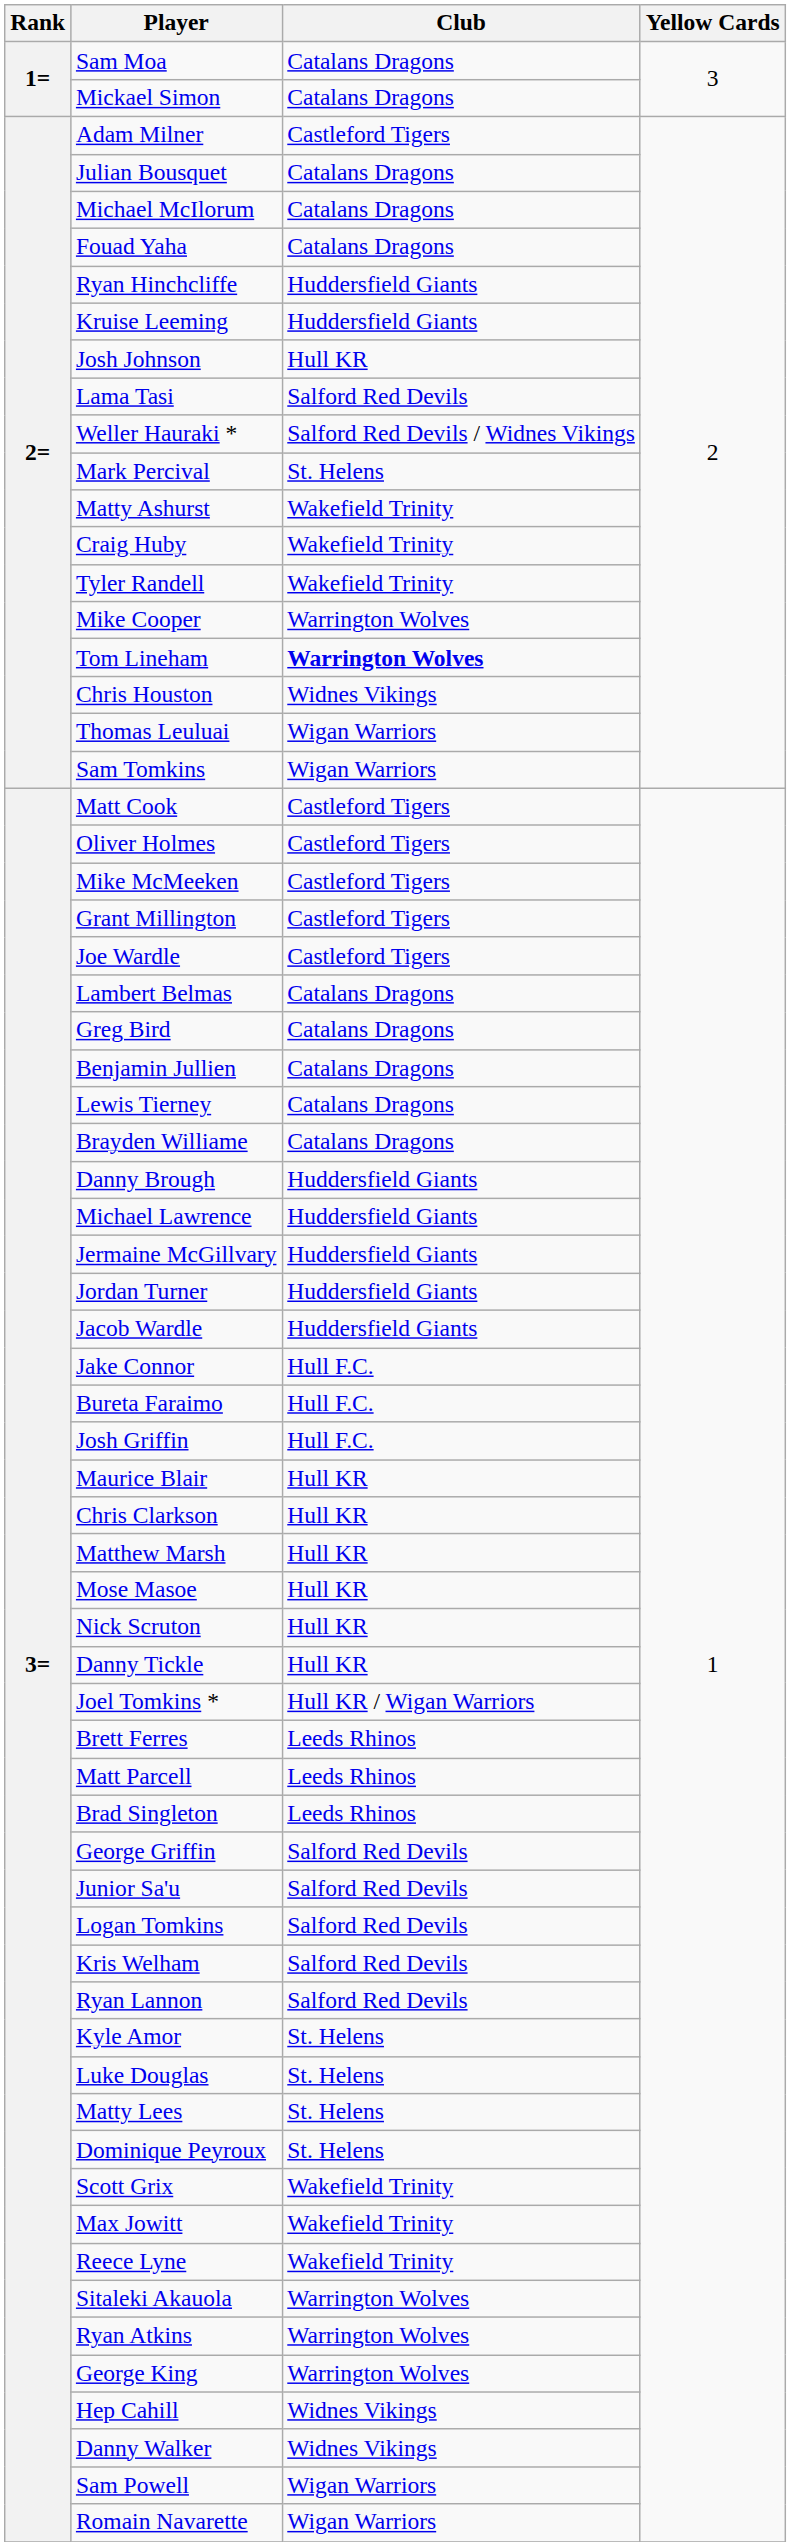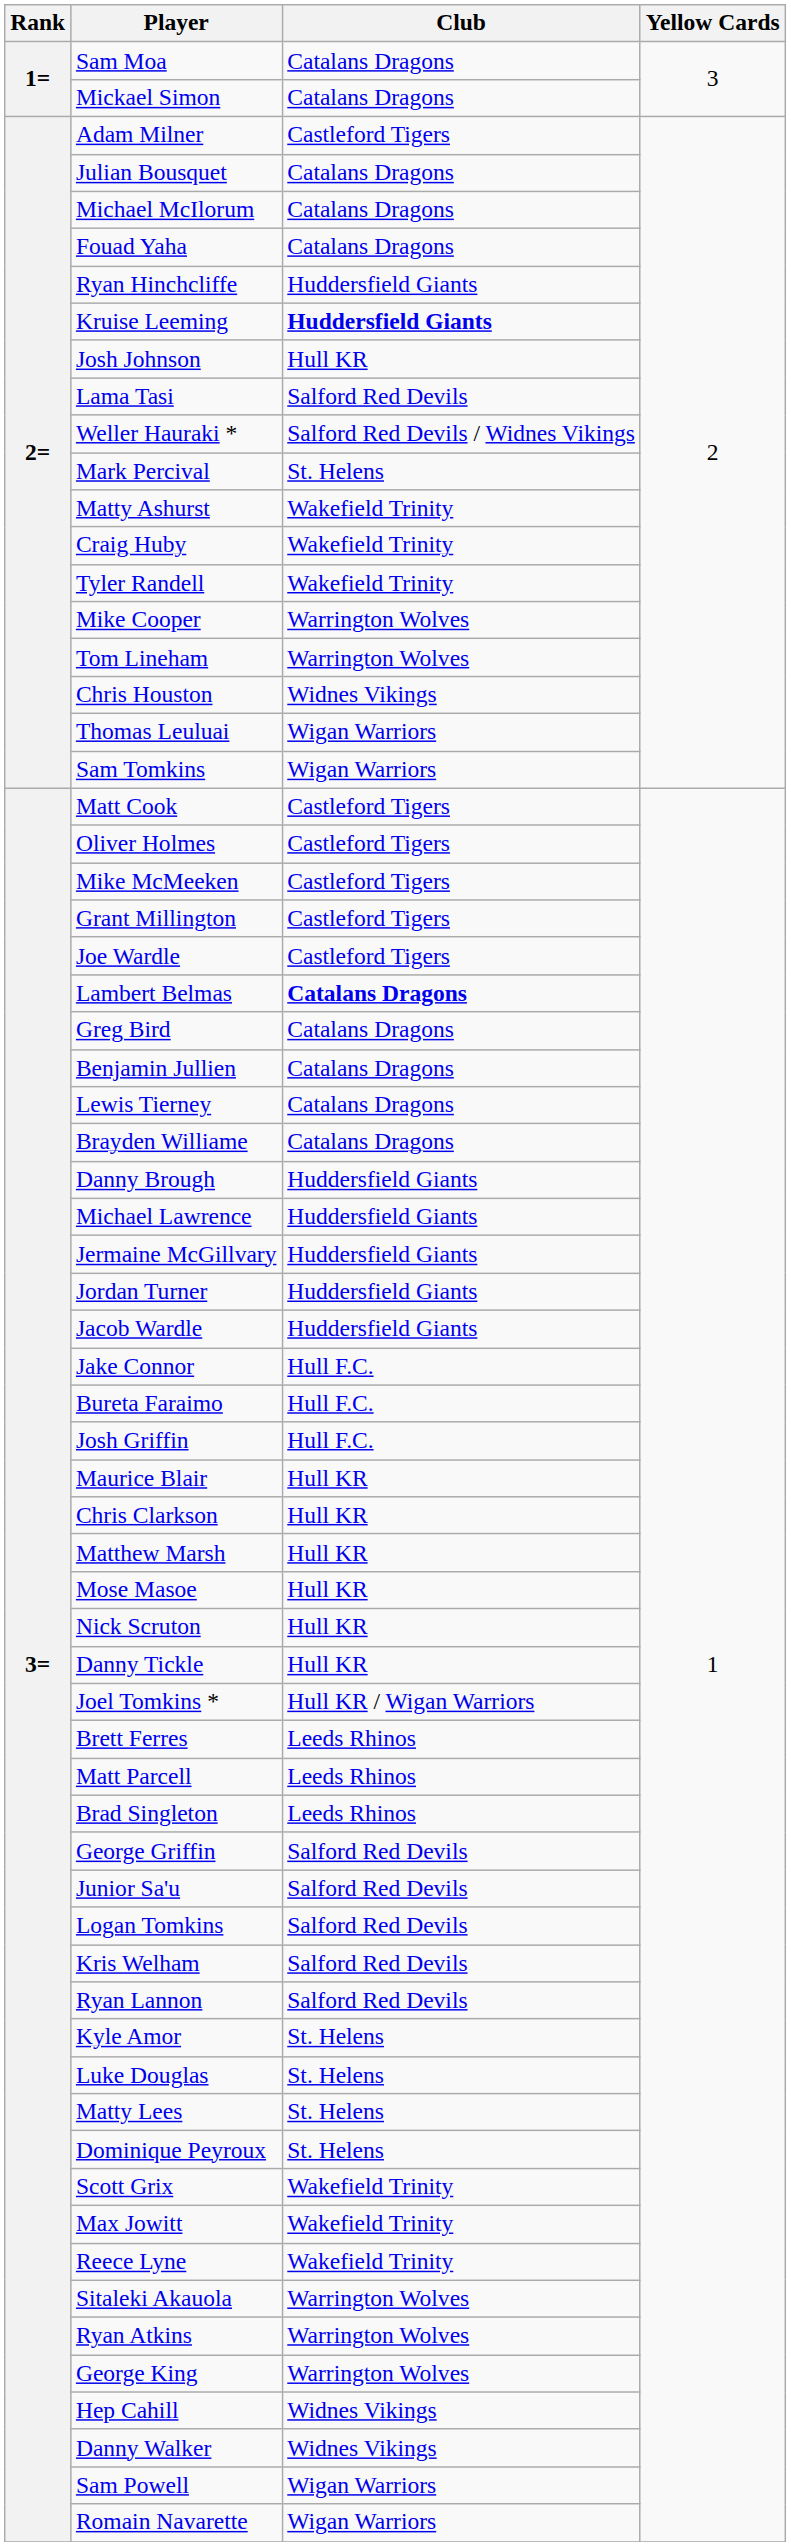(382, 321) normal -> (390, 321) bold
(385, 657) bold -> (378, 657) normal
(371, 992) normal -> (377, 992) bold
